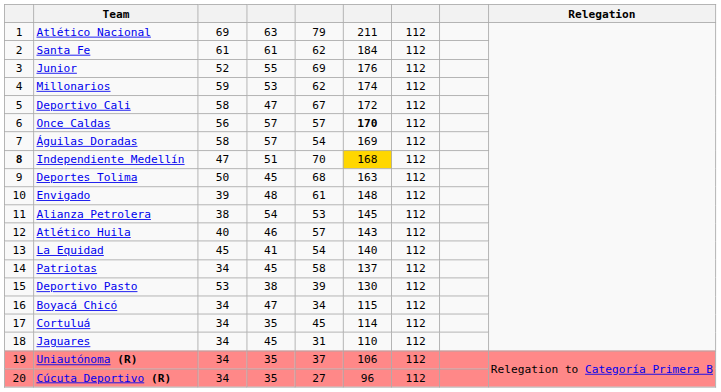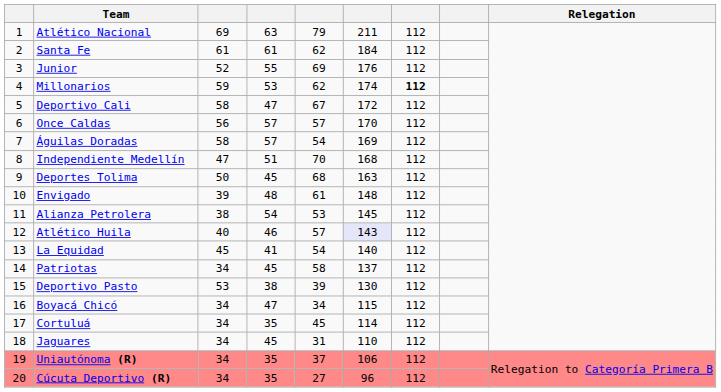(416, 86) normal -> (416, 86) bold
(367, 123) bold -> (367, 123) normal
(19, 159) bold -> (19, 159) normal
(367, 159) gold background -> (367, 159) no background
(367, 232) no background -> (367, 232) lavender background
